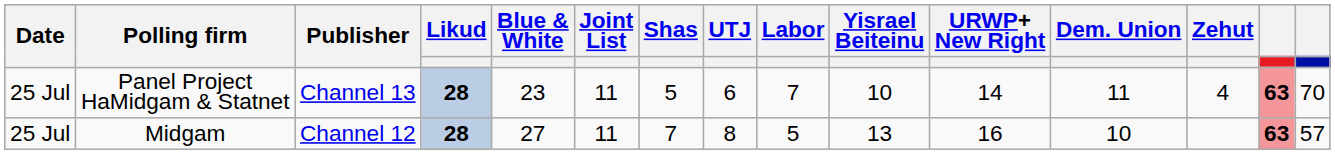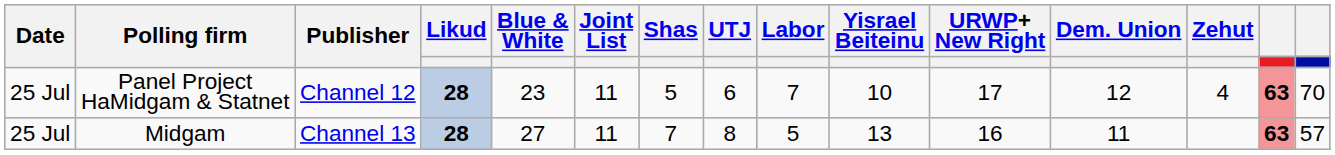(358, 92) Channel 13 -> (358, 92) Channel 12
(990, 92) 14 -> (990, 92) 17
(1119, 92) 11 -> (1119, 92) 12
(358, 133) Channel 12 -> (358, 133) Channel 13
(1119, 133) 10 -> (1119, 133) 11
